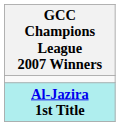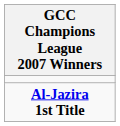(60, 102) paleturquoise background -> (60, 102) no background
